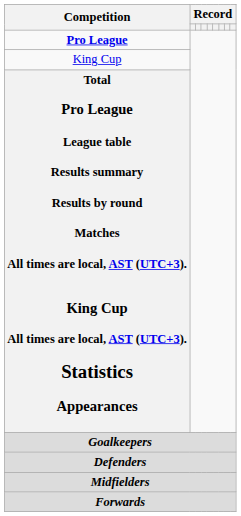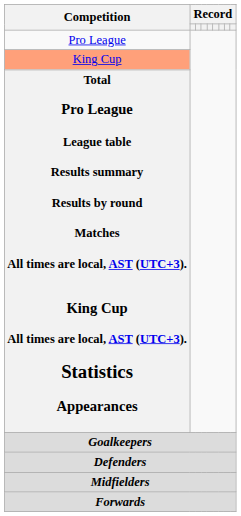(97, 39) bold -> (97, 39) normal
(97, 59) no background -> (97, 59) lightsalmon background
